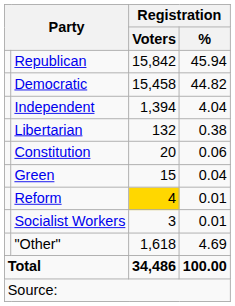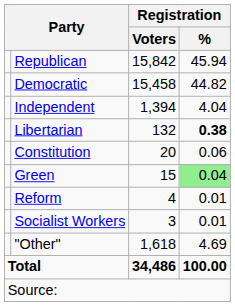(213, 130) normal -> (213, 130) bold
(213, 175) no background -> (213, 175) lightgreen background
(172, 198) gold background -> (172, 198) no background
